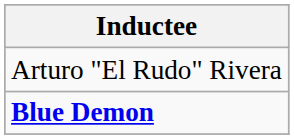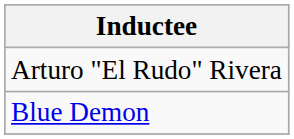(83, 112) bold -> (80, 112) normal
